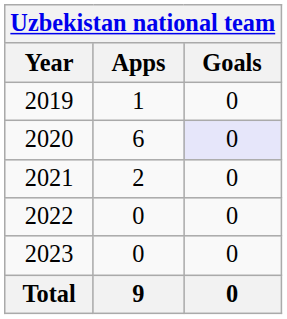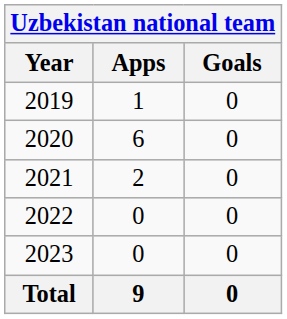(232, 139) lavender background -> (232, 139) no background
